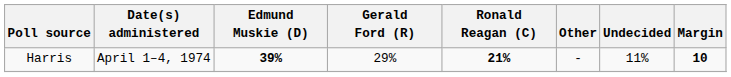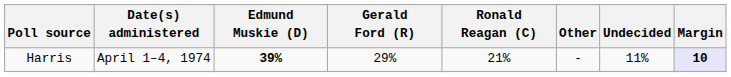(499, 59) bold -> (499, 59) normal
(700, 59) no background -> (700, 59) lavender background
